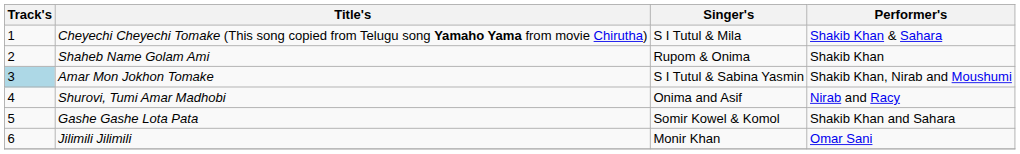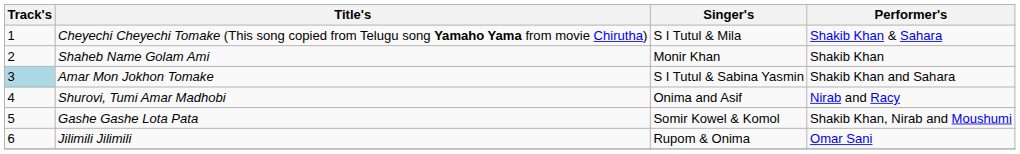(702, 56) Rupom & Onima -> (687, 56) Monir Khan
(911, 77) Shakib Khan, Nirab and Moushumi -> (883, 77) Shakib Khan and Sahara
(883, 118) Shakib Khan and Sahara -> (911, 118) Shakib Khan, Nirab and Moushumi
(687, 139) Monir Khan -> (702, 139) Rupom & Onima
